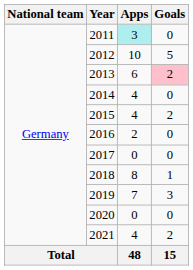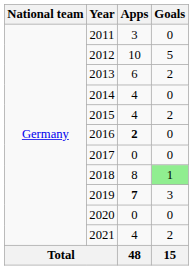(134, 34) paleturquoise background -> (134, 34) no background
(170, 74) pink background -> (170, 74) no background
(134, 134) normal -> (134, 134) bold
(170, 174) no background -> (170, 174) lightgreen background
(134, 194) normal -> (134, 194) bold
